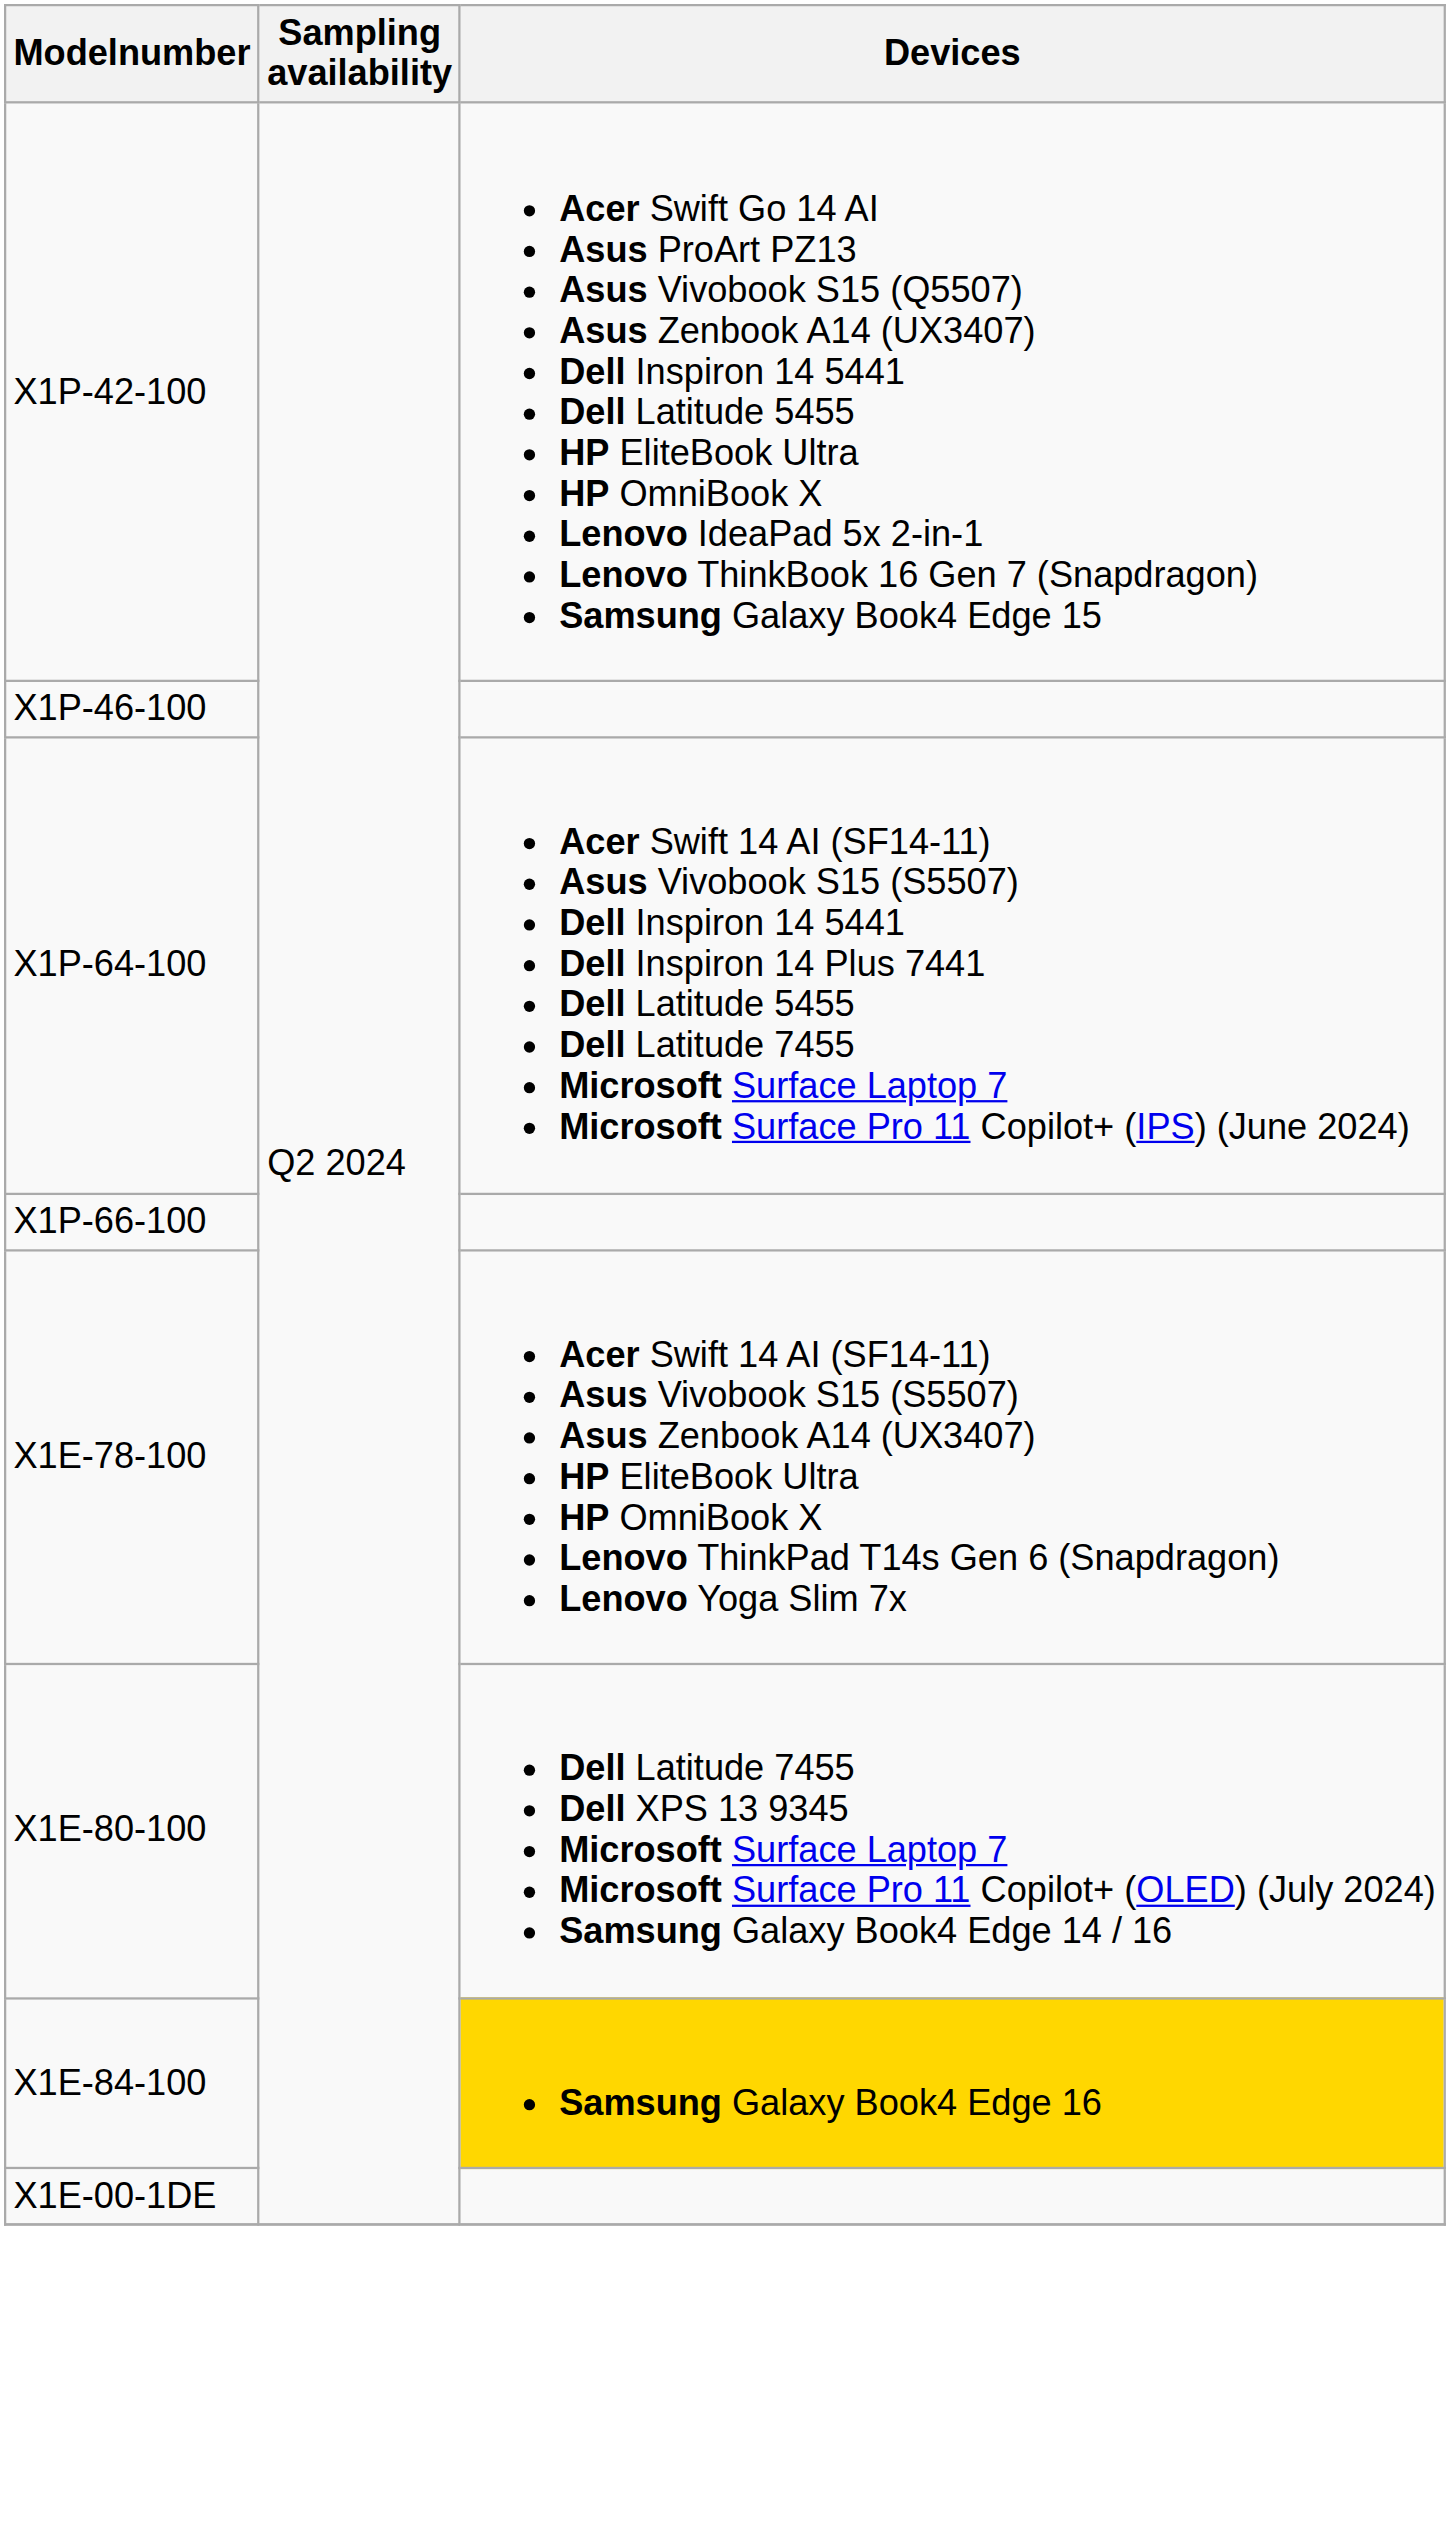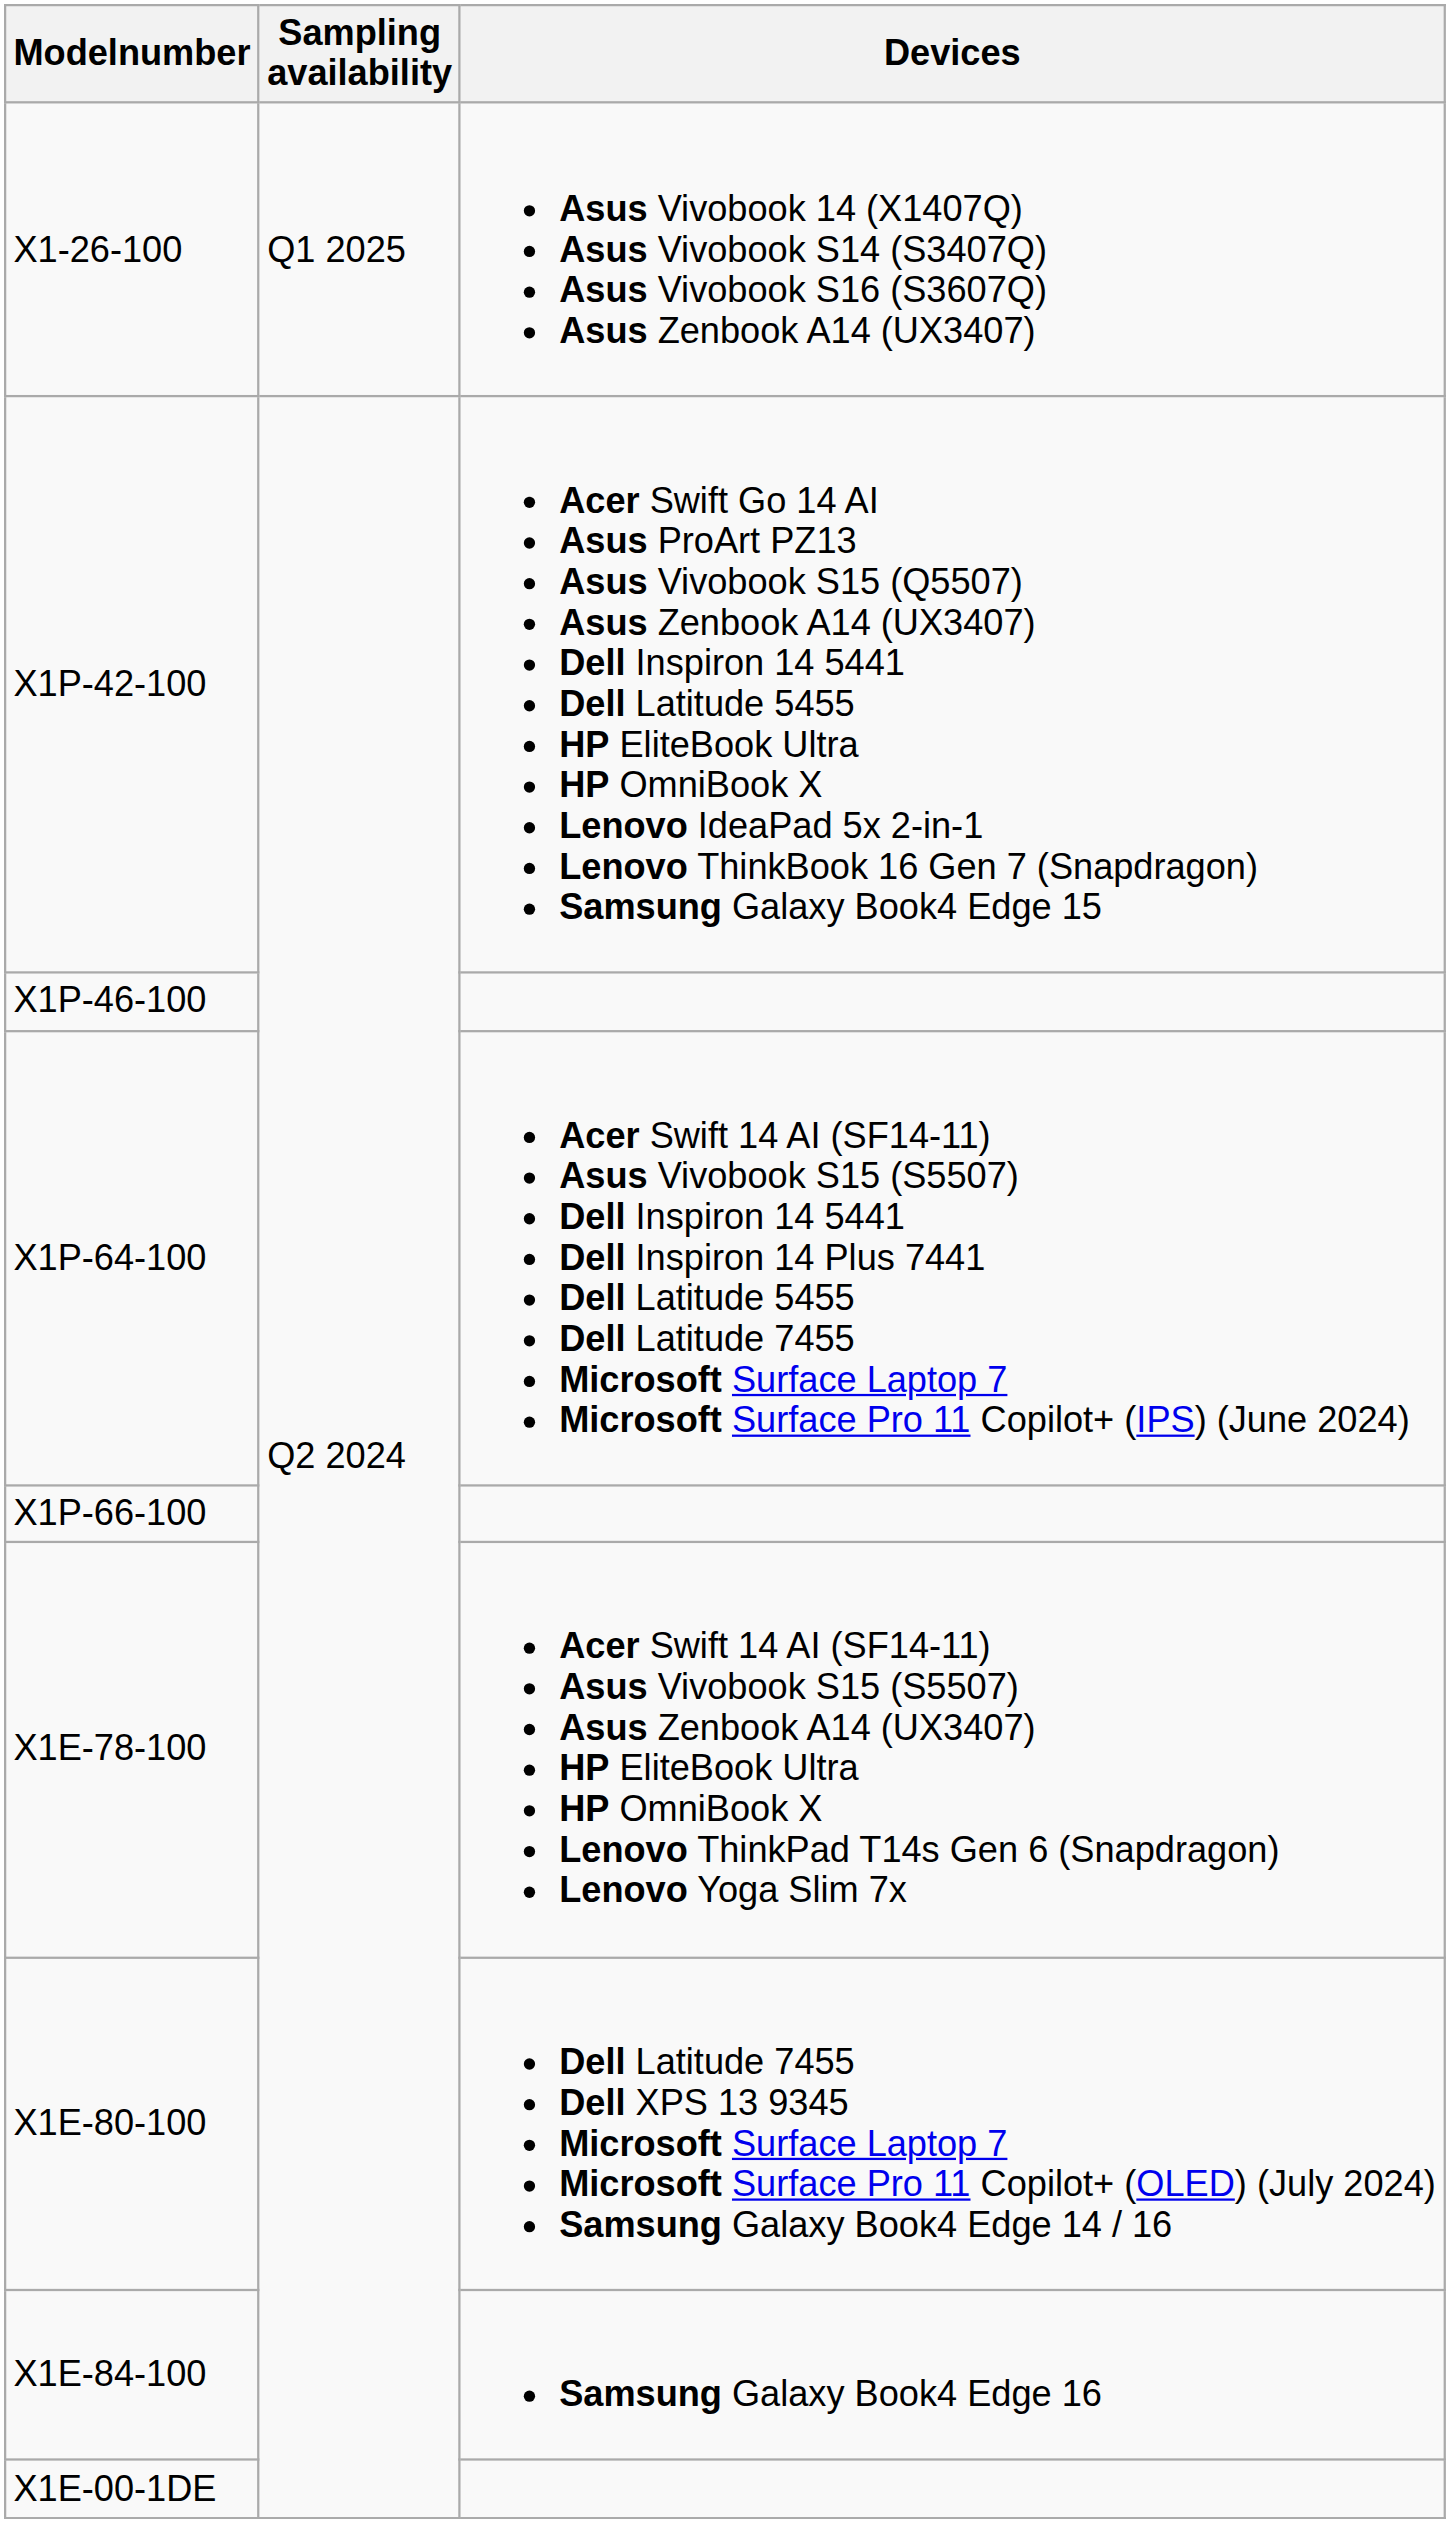+ row: (98, 248)
(952, 2103) gold background -> (952, 2396) no background
